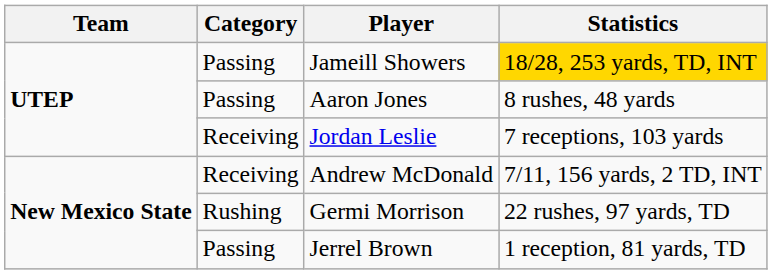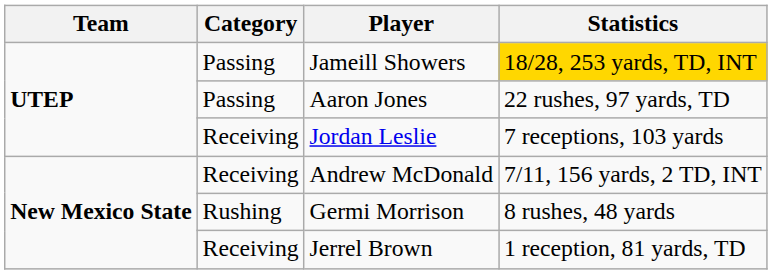(589, 99) 8 rushes, 48 yards -> (617, 99) 22 rushes, 97 yards, TD
(617, 211) 22 rushes, 97 yards, TD -> (589, 211) 8 rushes, 48 yards
(239, 249) Passing -> (251, 249) Receiving
